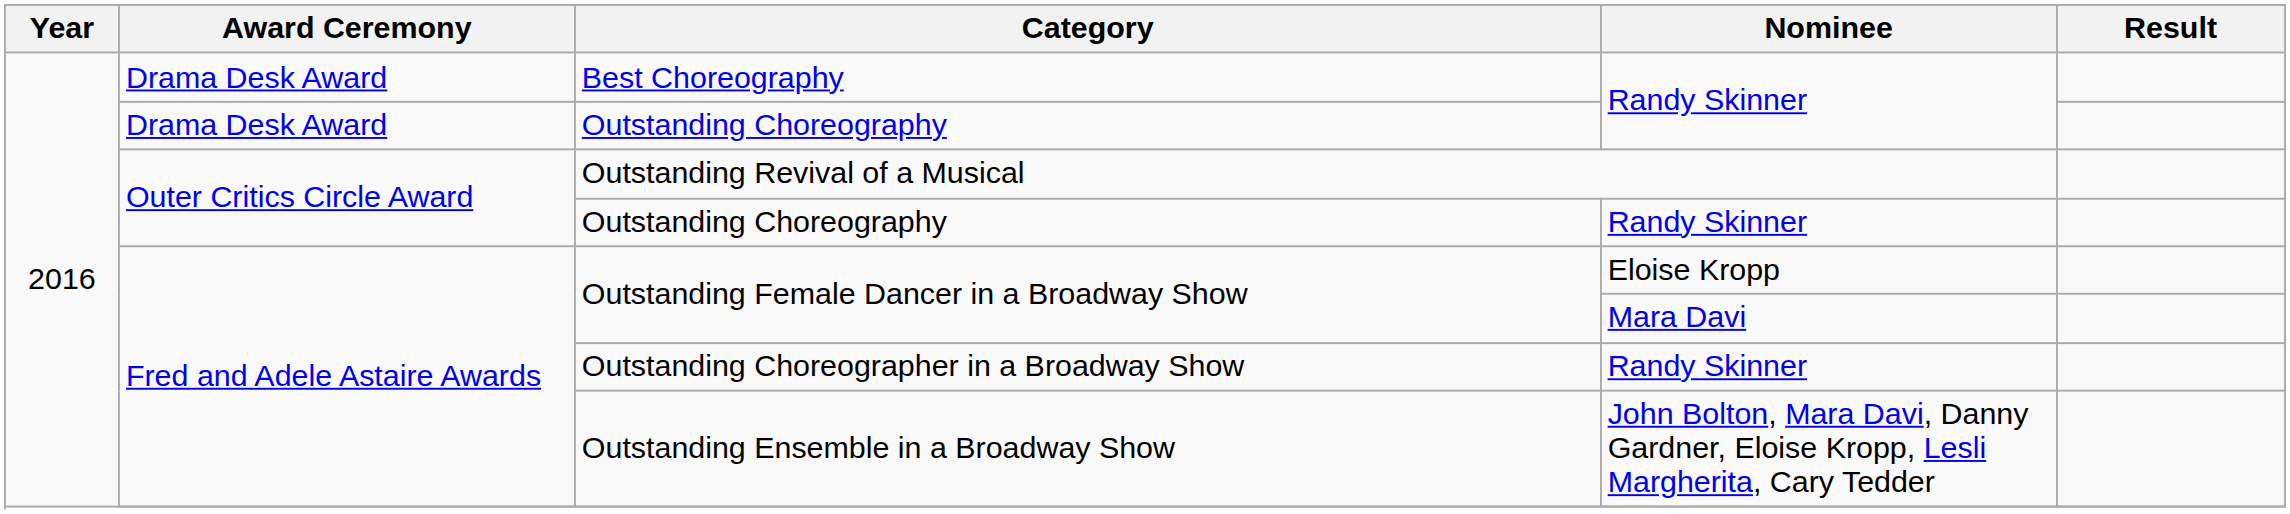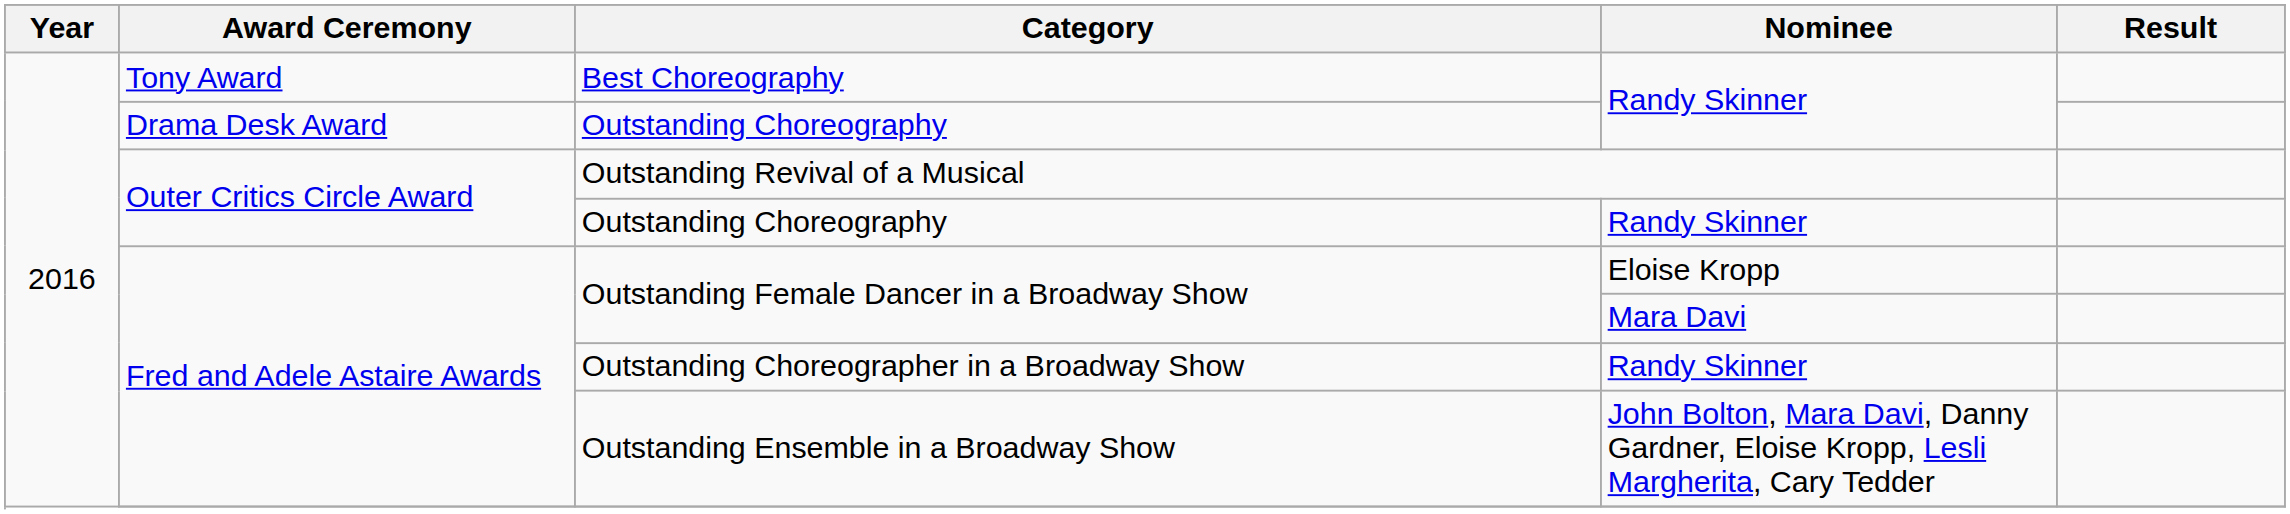(257, 76) Drama Desk Award -> (204, 76) Tony Award
